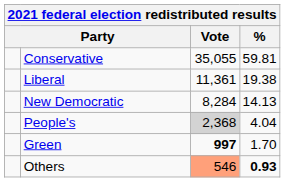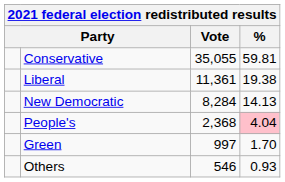(219, 123) lightgrey background -> (219, 123) no background
(263, 123) no background -> (263, 123) pink background
(225, 144) bold -> (225, 144) normal
(225, 166) lightsalmon background -> (225, 166) no background
(263, 166) bold -> (263, 166) normal
